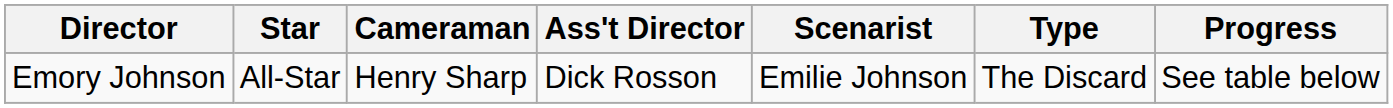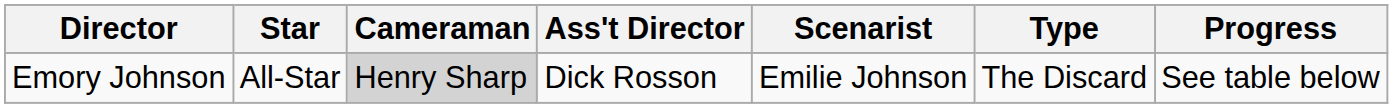(441, 77) no background -> (441, 77) lightgrey background
